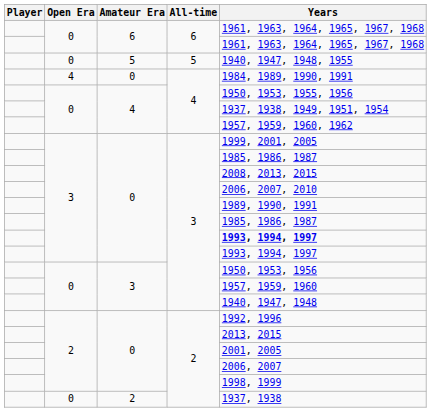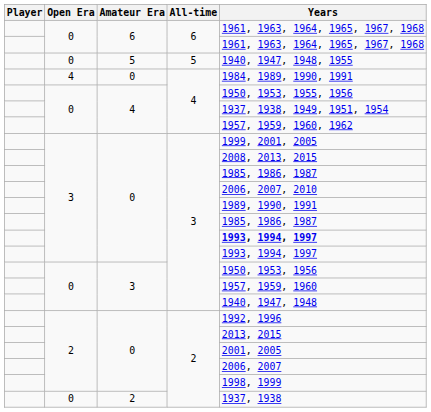(269, 157) 1985, 1986, 1987 -> (269, 157) 2008, 2013, 2015
(269, 173) 2008, 2013, 2015 -> (269, 173) 1985, 1986, 1987
